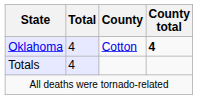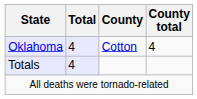(152, 46) bold -> (152, 46) normal
